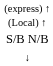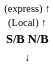(27, 39) normal -> (27, 39) bold
